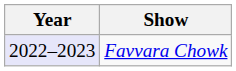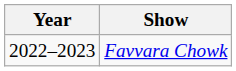(52, 50) lavender background -> (52, 50) no background
